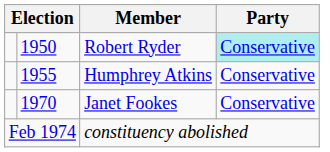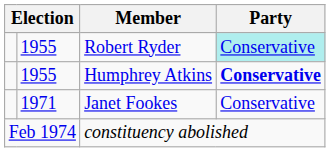(38, 47) 1950 -> (38, 47) 1955
(268, 75) normal -> (271, 75) bold
(38, 103) 1970 -> (38, 103) 1971
